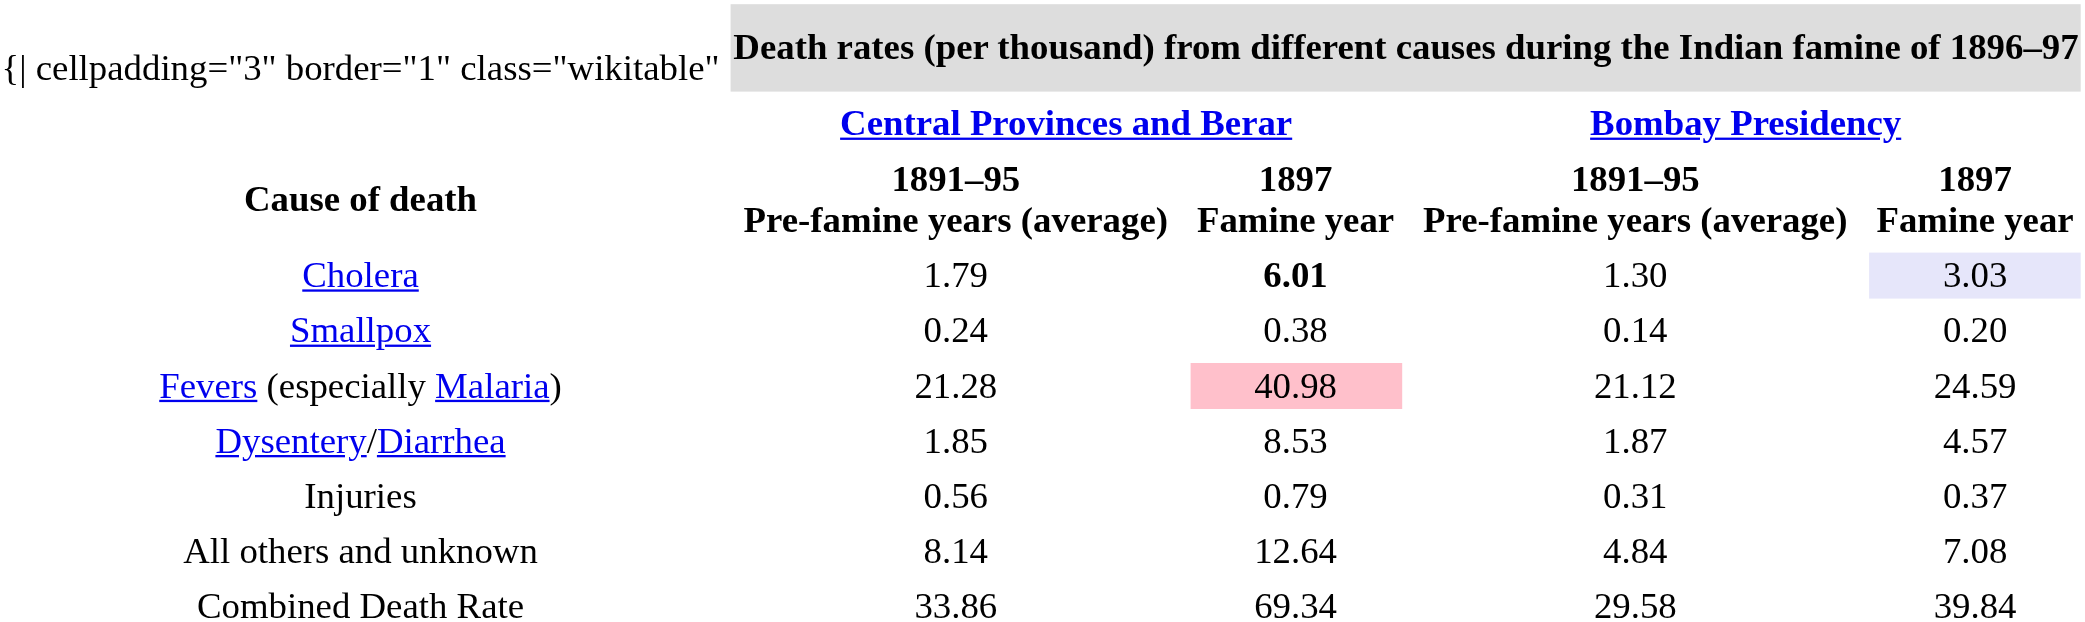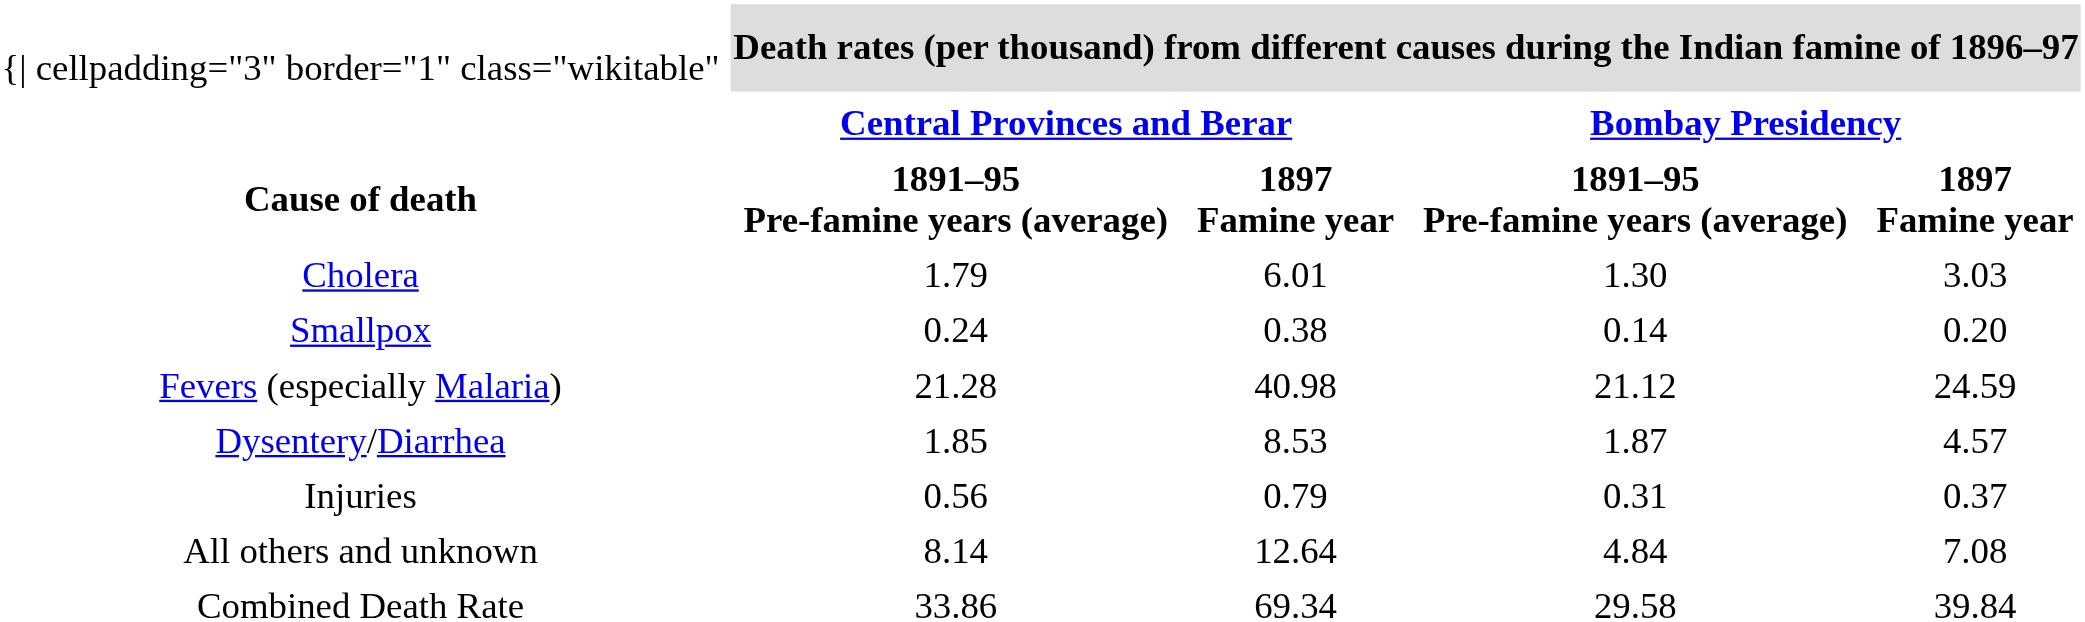(1296, 274) bold -> (1296, 274) normal
(1975, 274) lavender background -> (1975, 274) no background
(1296, 385) pink background -> (1296, 385) no background
